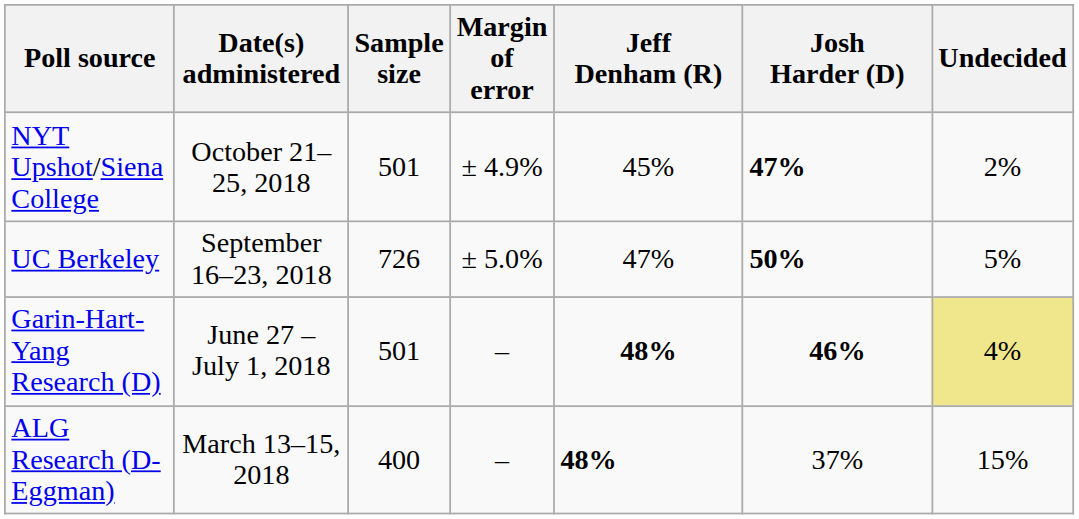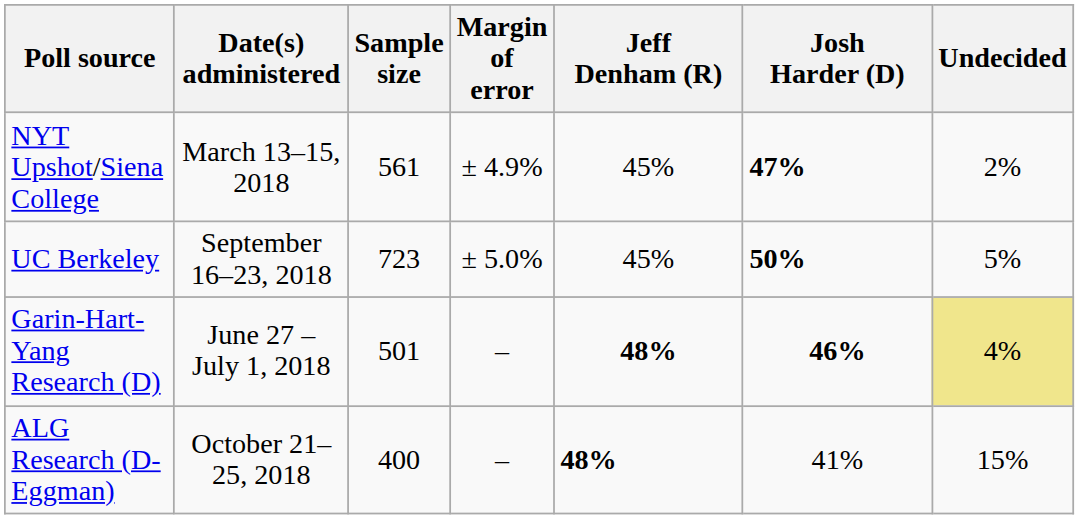(261, 166) October 21–25, 2018 -> (261, 166) March 13–15, 2018
(399, 166) 501 -> (399, 166) 561
(399, 258) 726 -> (399, 258) 723
(648, 258) 47% -> (648, 258) 45%
(261, 458) March 13–15, 2018 -> (261, 458) October 21–25, 2018
(837, 458) 37% -> (837, 458) 41%
